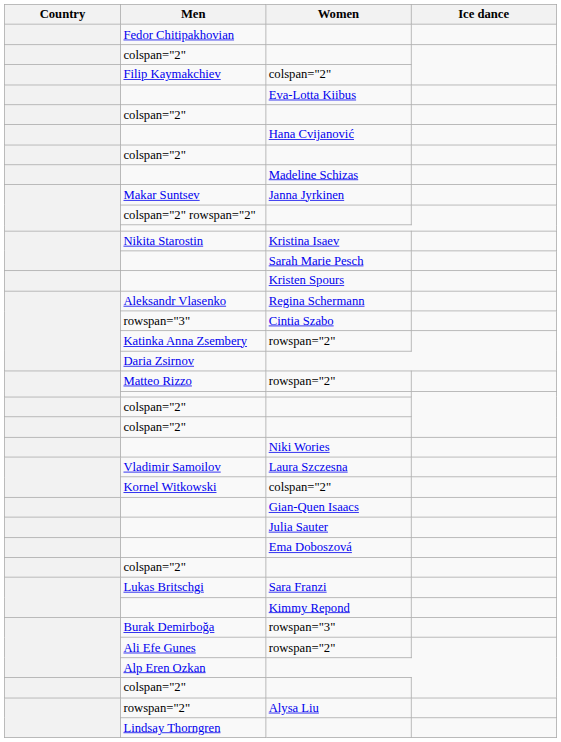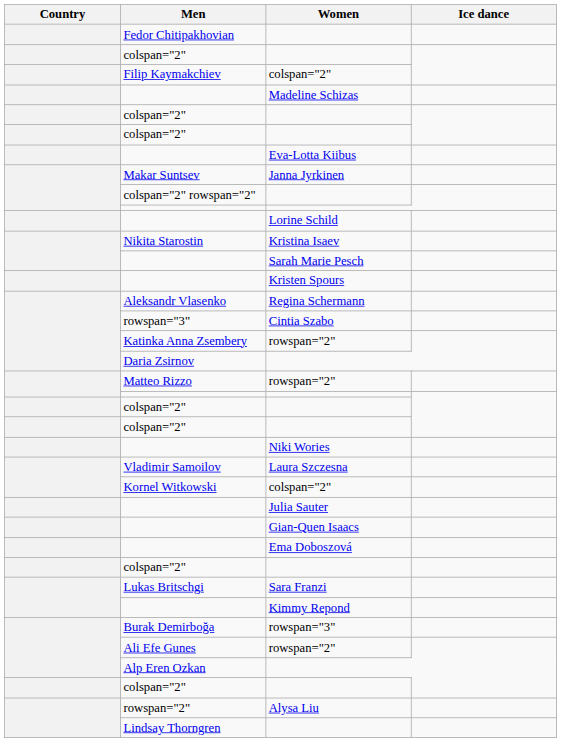rows swapped: (193, 175) <-> (193, 95)
- row: (193, 135)
+ row: (193, 221)
rows swapped: (193, 527) <-> (193, 507)
